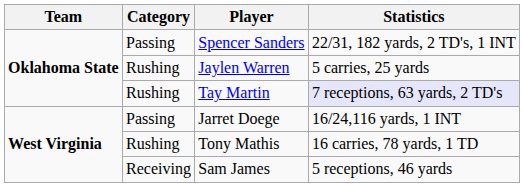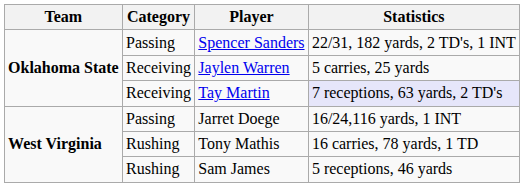(153, 67) Rushing -> (159, 67) Receiving
(153, 93) Rushing -> (159, 93) Receiving
(159, 169) Receiving -> (153, 169) Rushing
